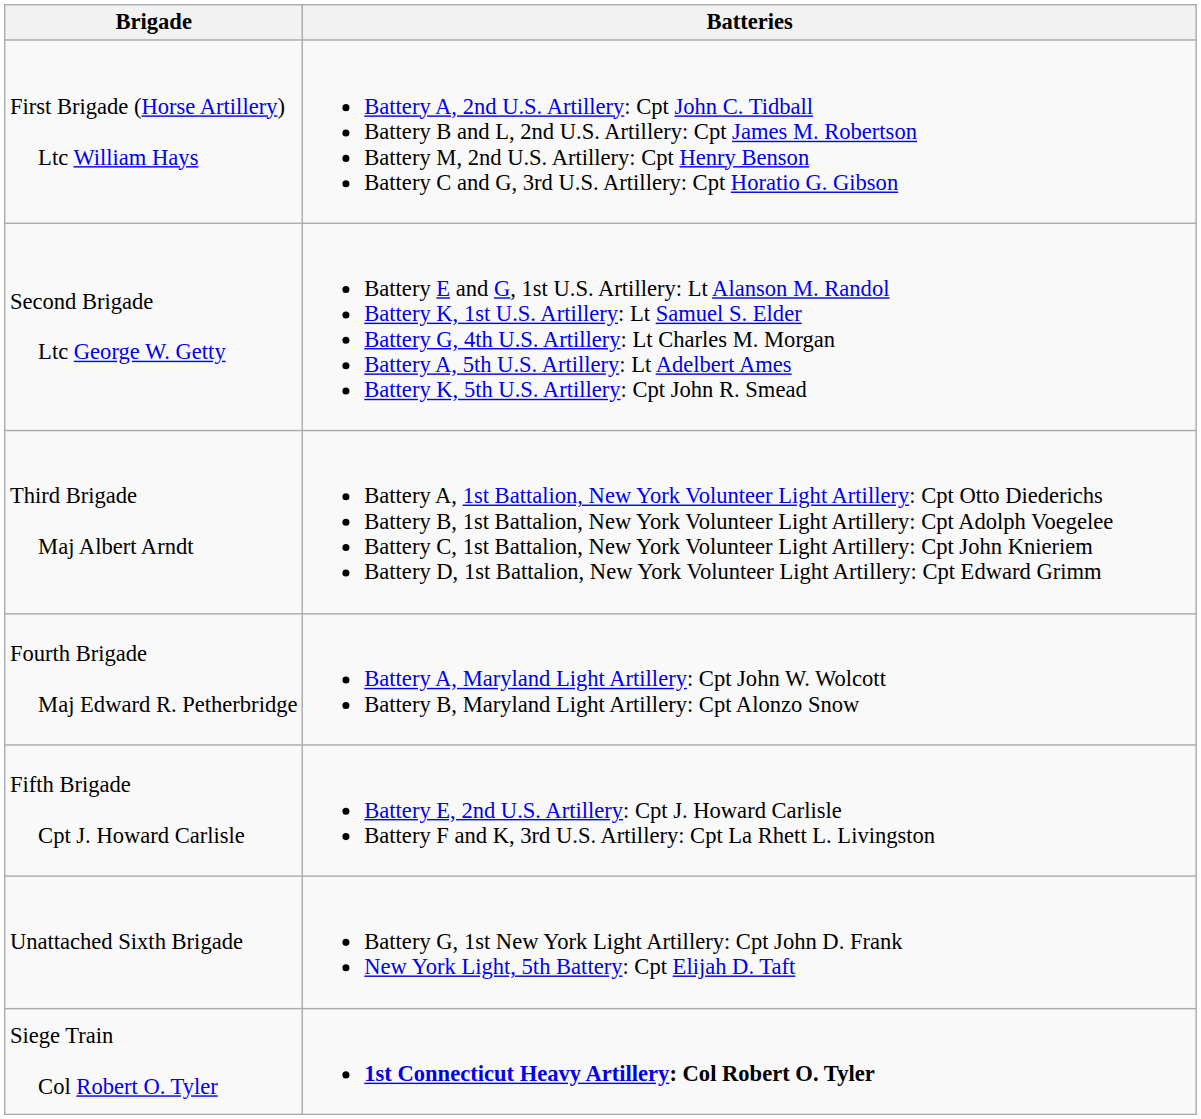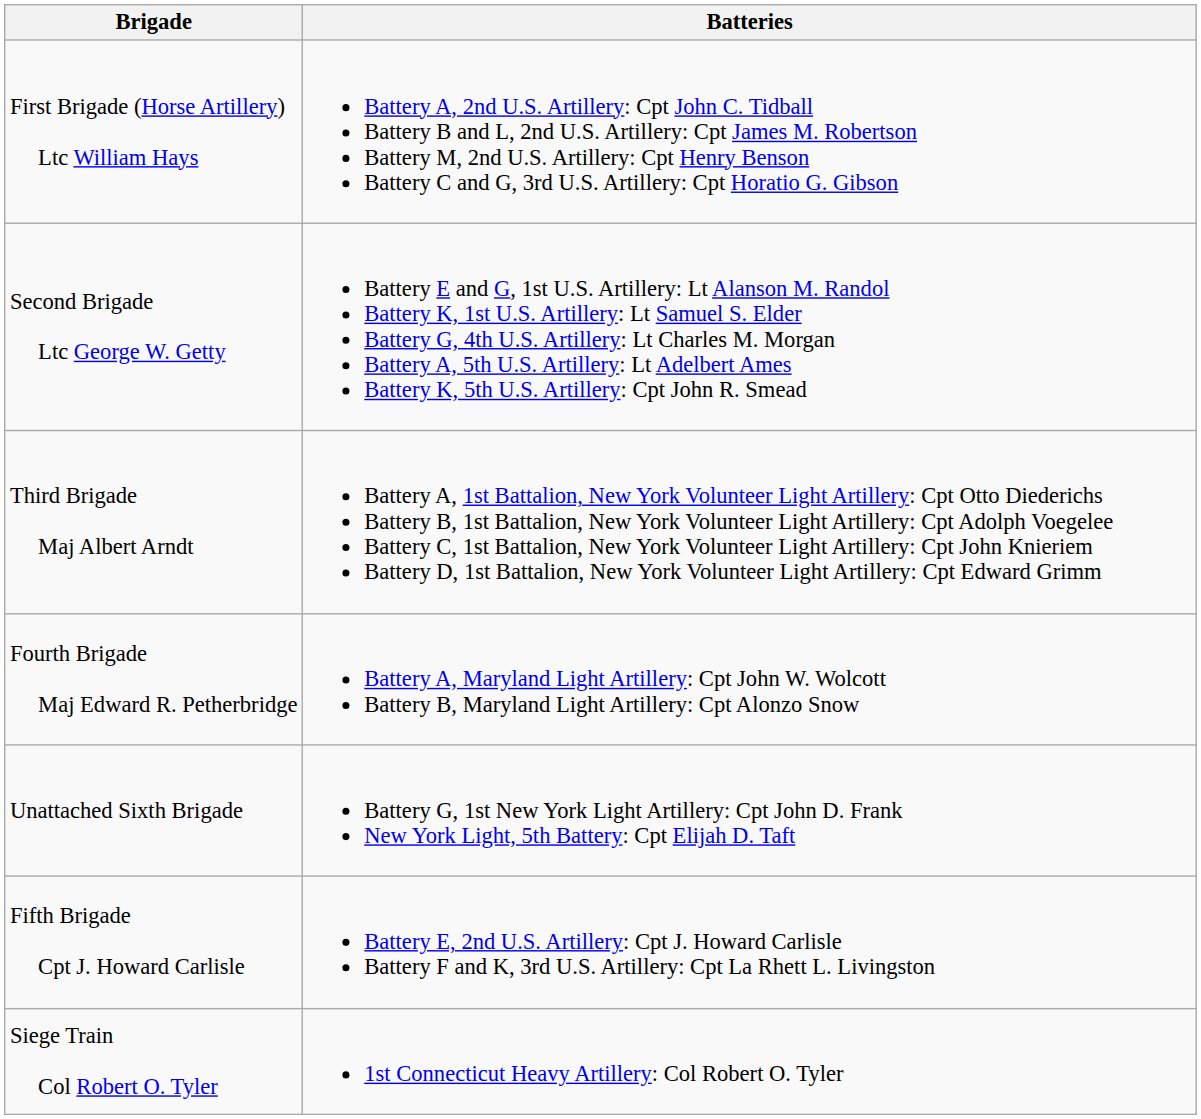rows swapped: (127, 810) <-> (126, 942)
(750, 1074) bold -> (750, 1074) normal
